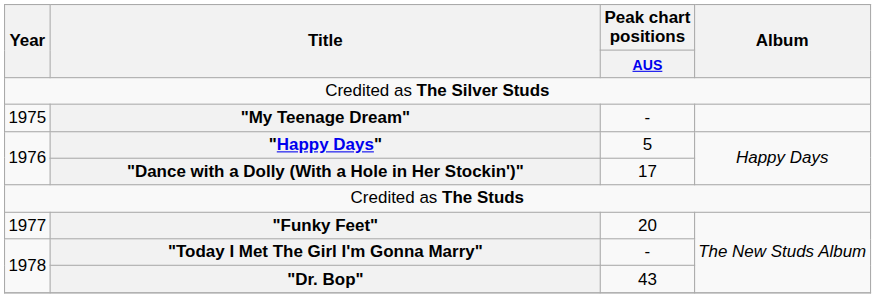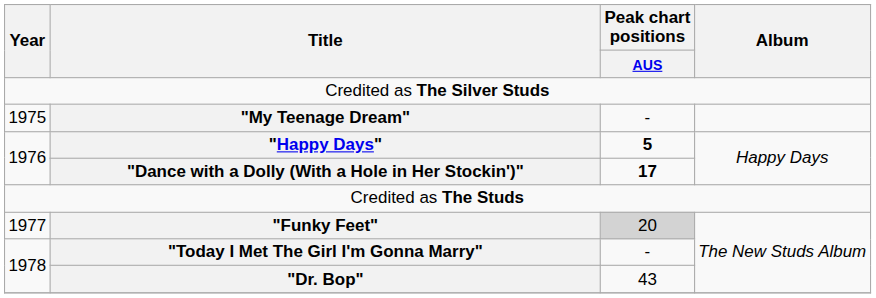(647, 144) normal -> (647, 144) bold
(647, 171) normal -> (647, 171) bold
(647, 225) no background -> (647, 225) lightgrey background
